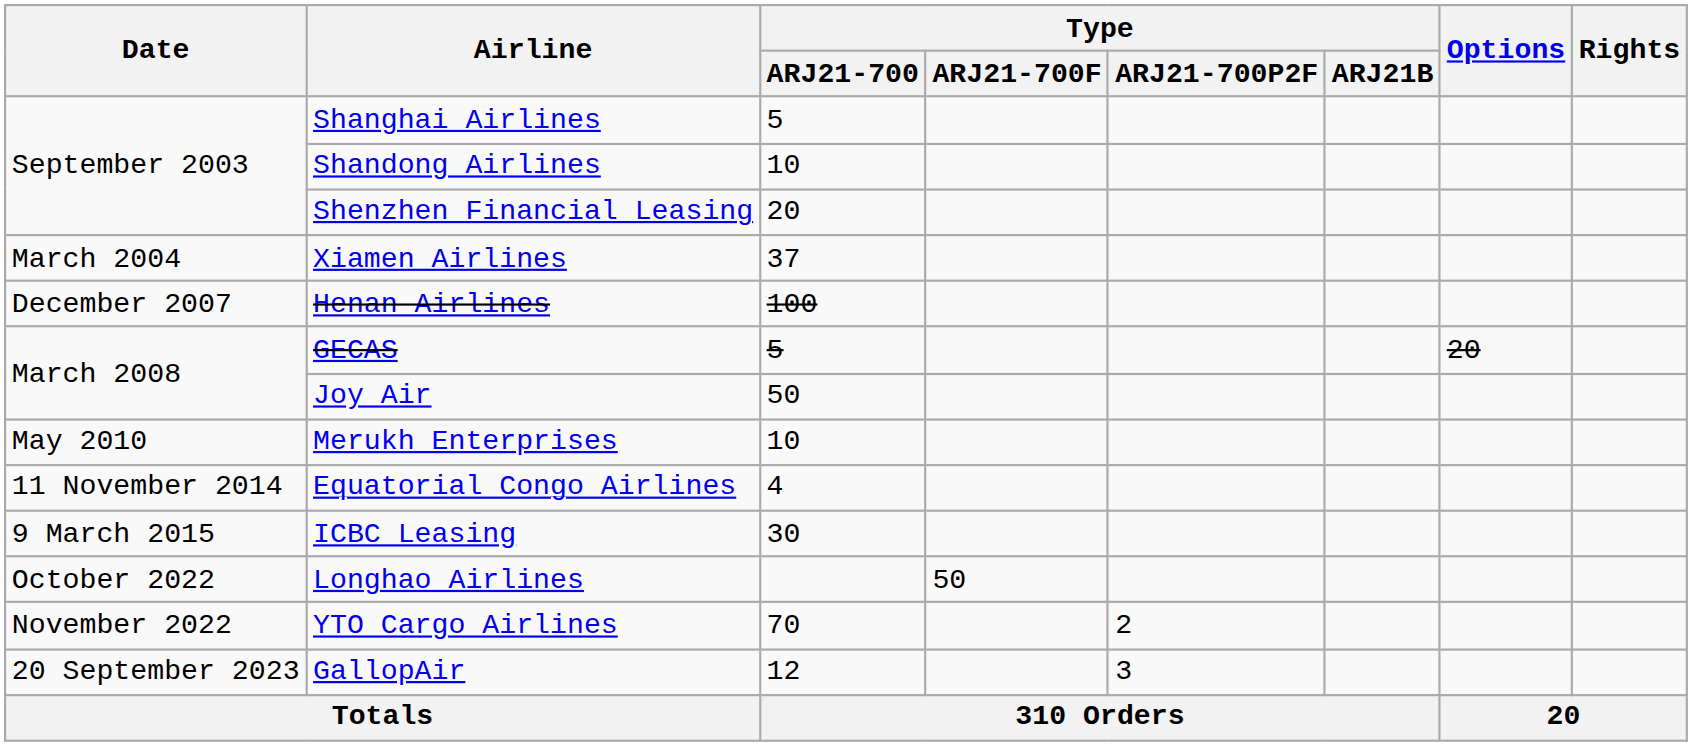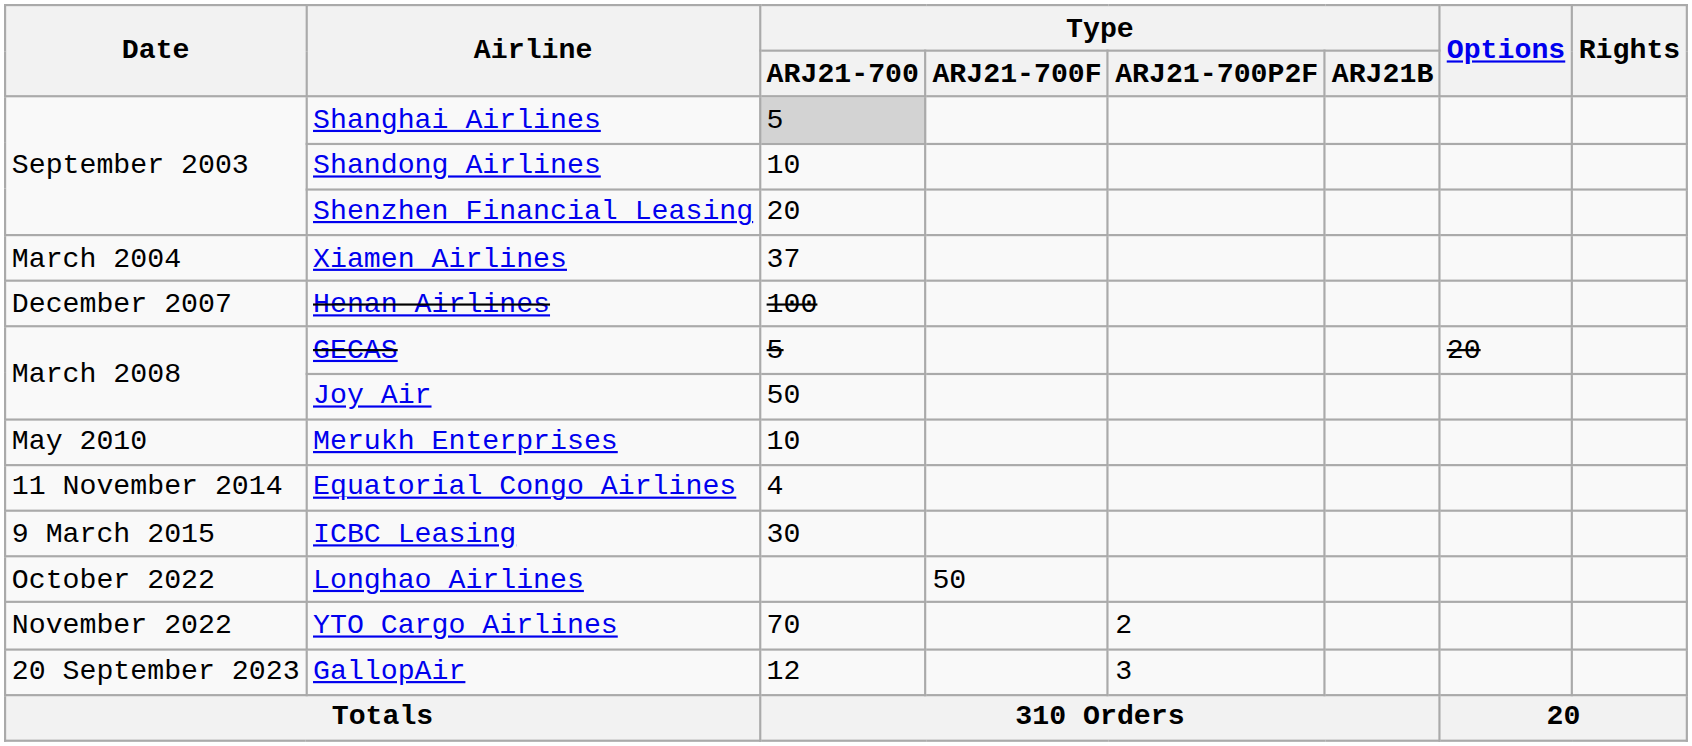(775, 120) no background -> (775, 120) lightgrey background
